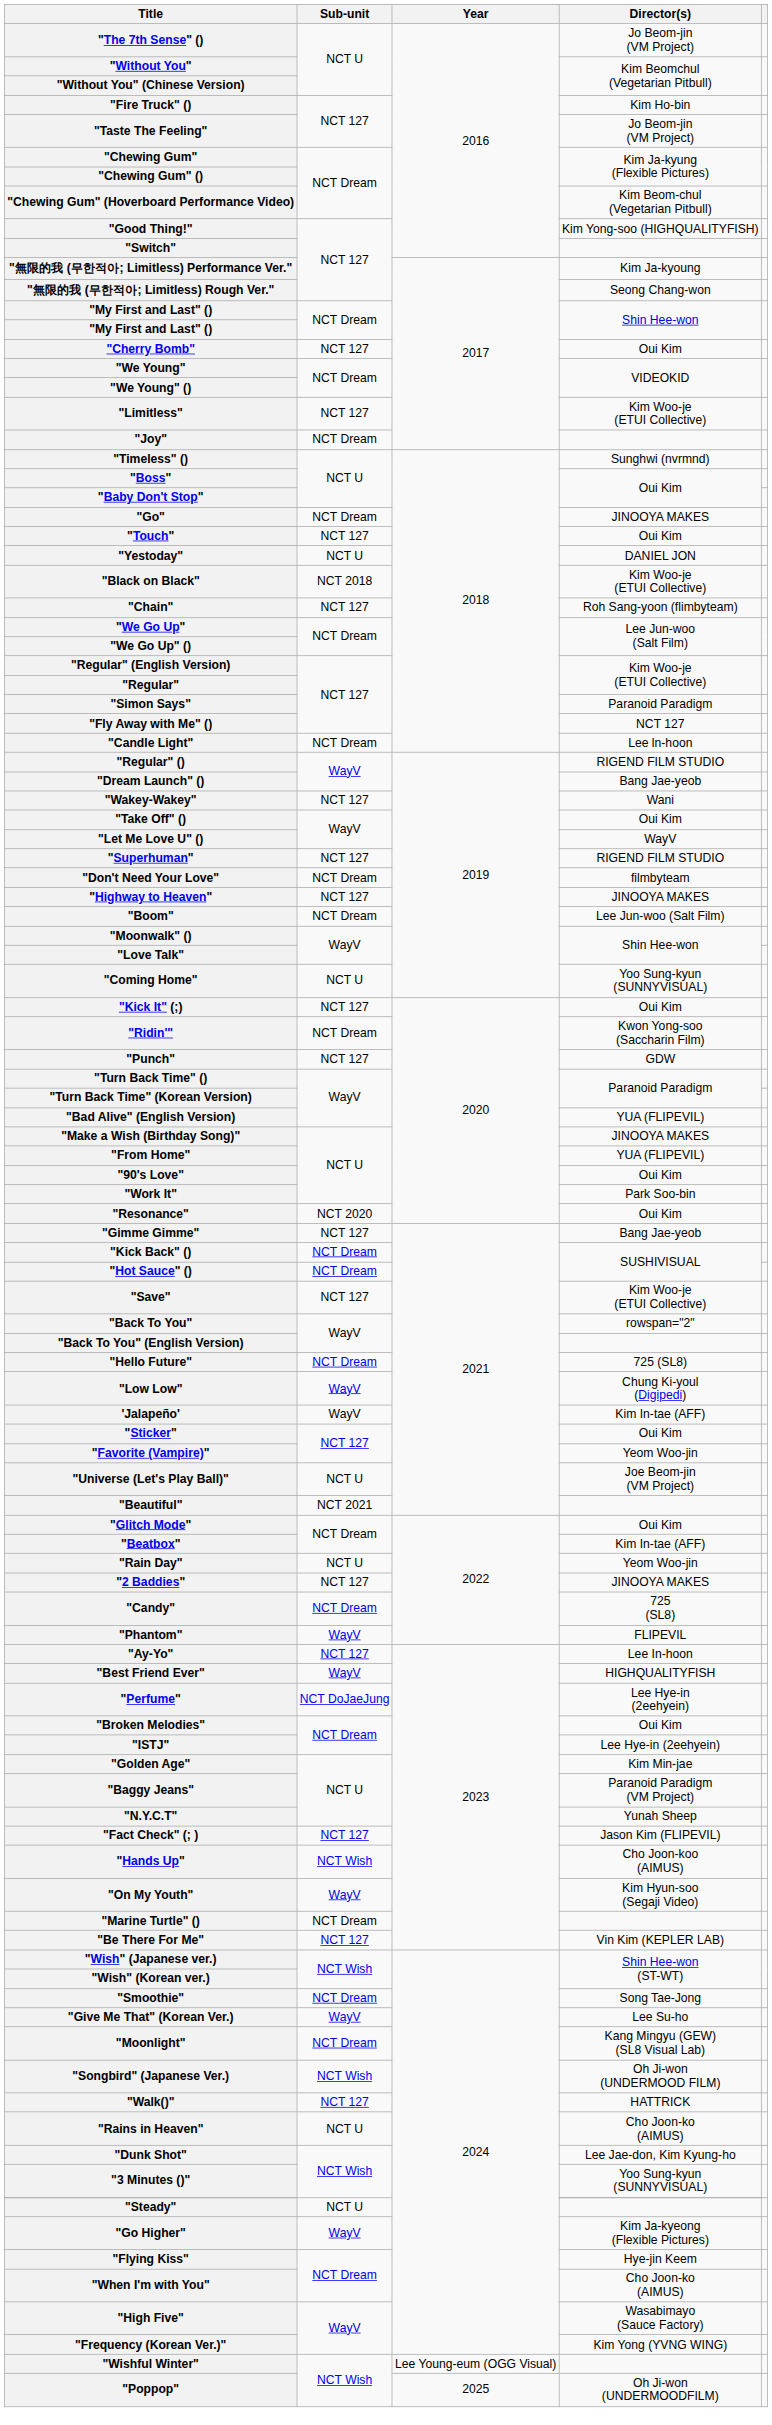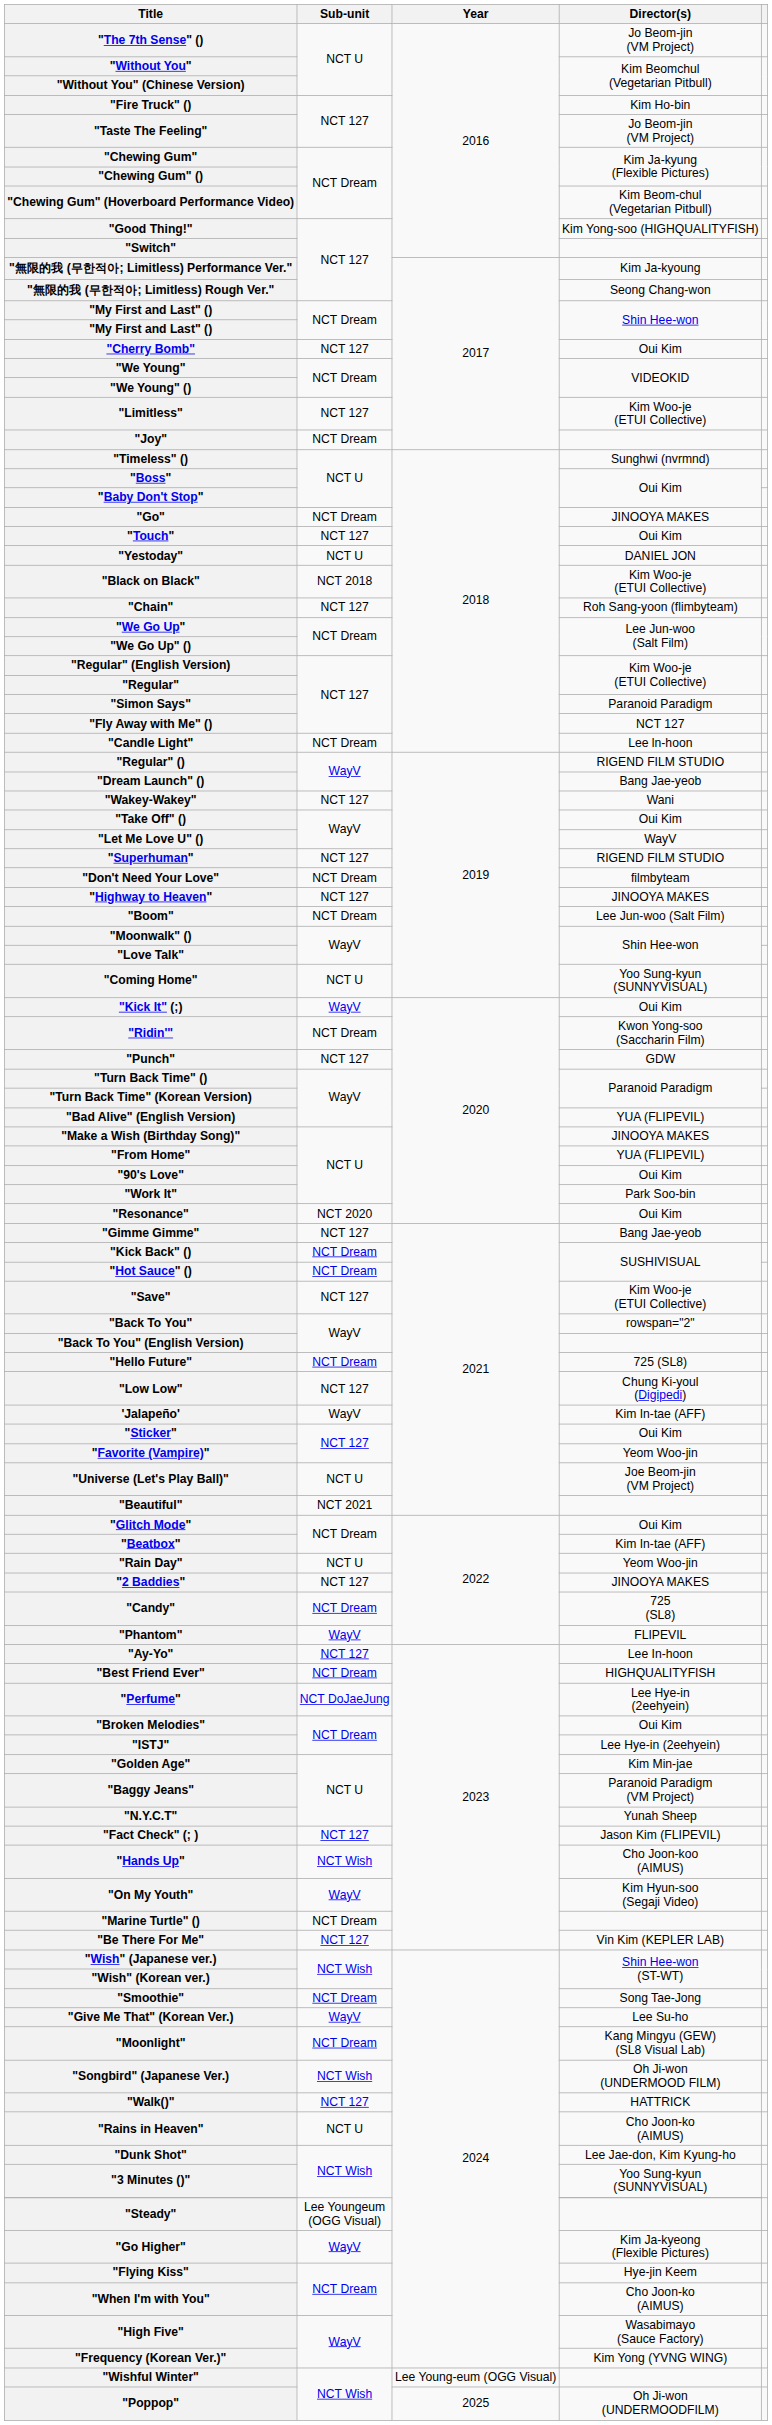(345, 1007) NCT 127 -> (345, 1007) WayV
(345, 1388) WayV -> (345, 1388) NCT 127
(345, 1673) WayV -> (345, 1673) NCT Dream
(345, 2207) NCT U -> (345, 2213) Lee Youngeum (OGG Visual)
